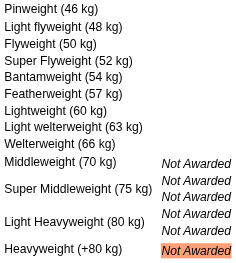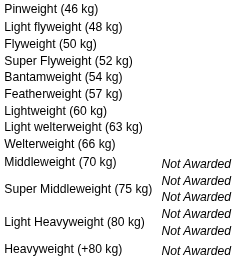(196, 250) lightsalmon background -> (196, 250) no background
